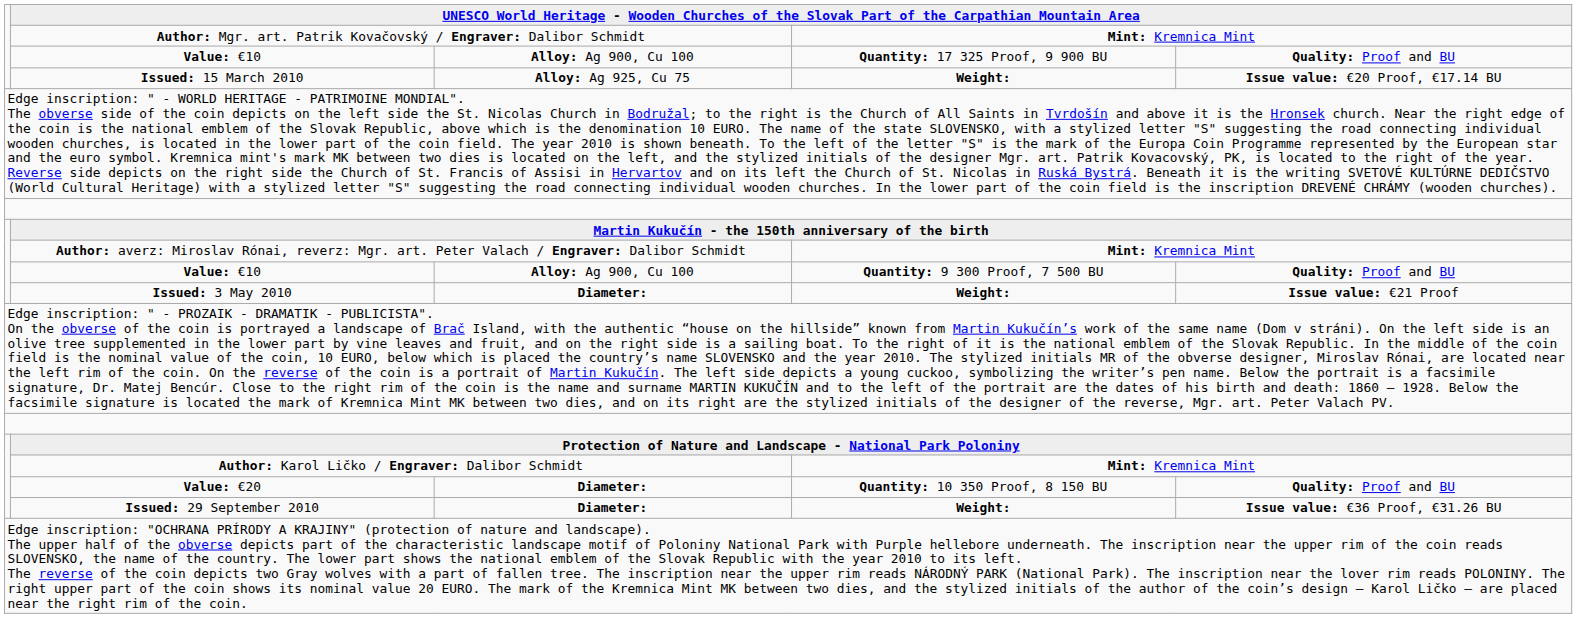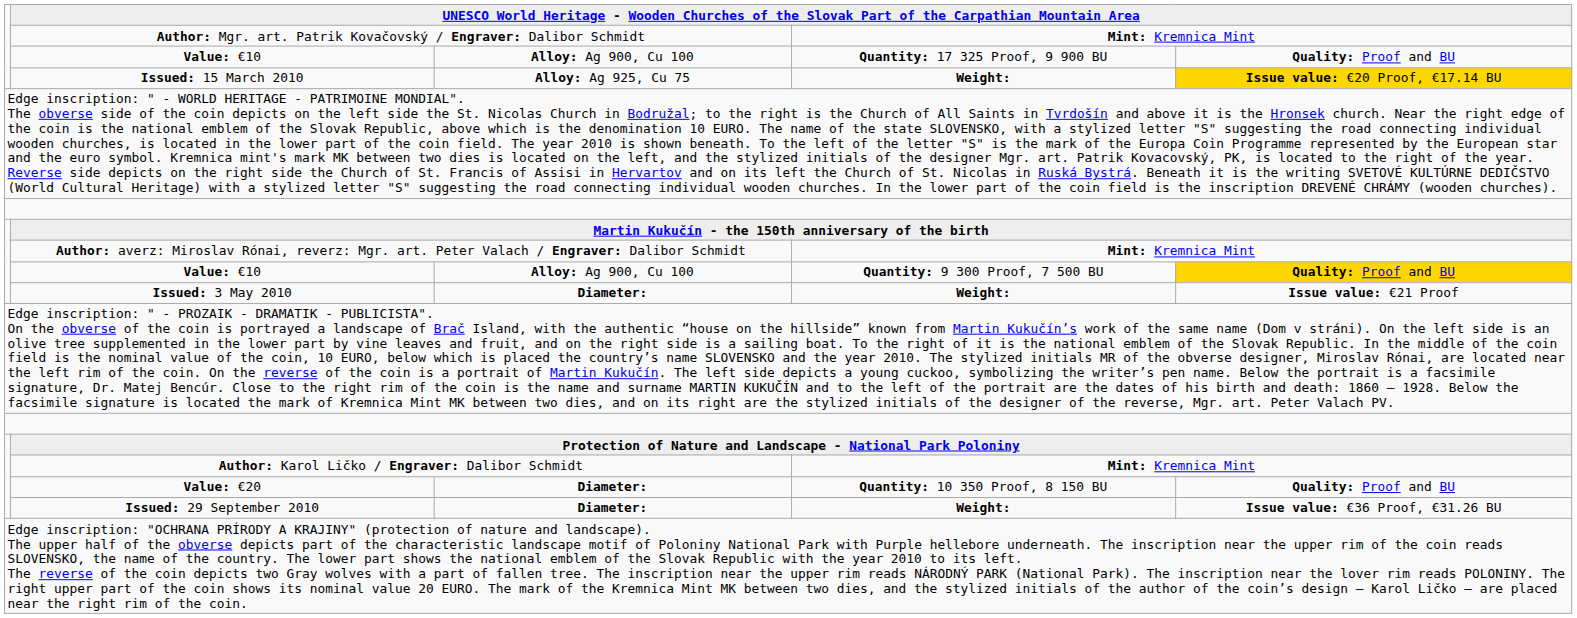(1374, 78) no background -> (1374, 78) gold background
(1374, 272) no background -> (1374, 272) gold background
